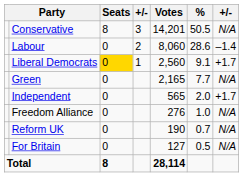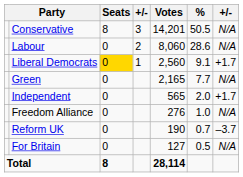(226, 46) –1.4 -> (227, 46) N/A
(227, 130) N/A -> (226, 130) –3.7
